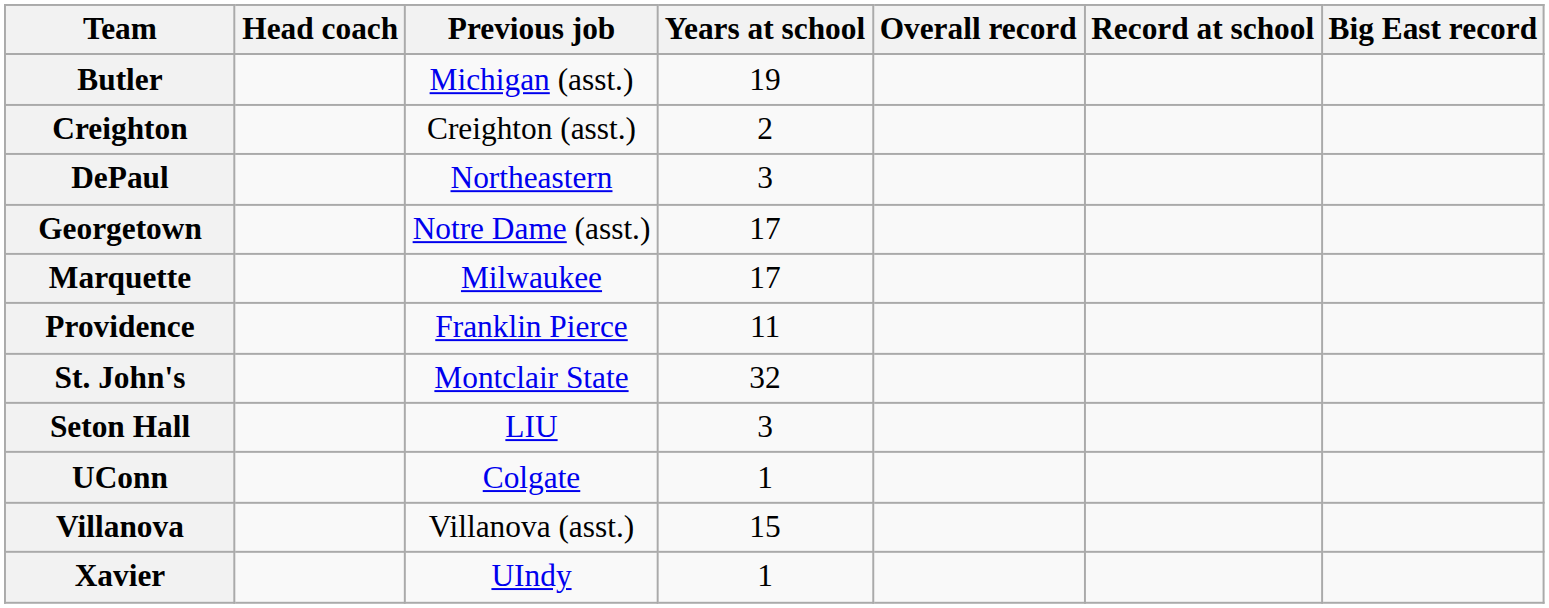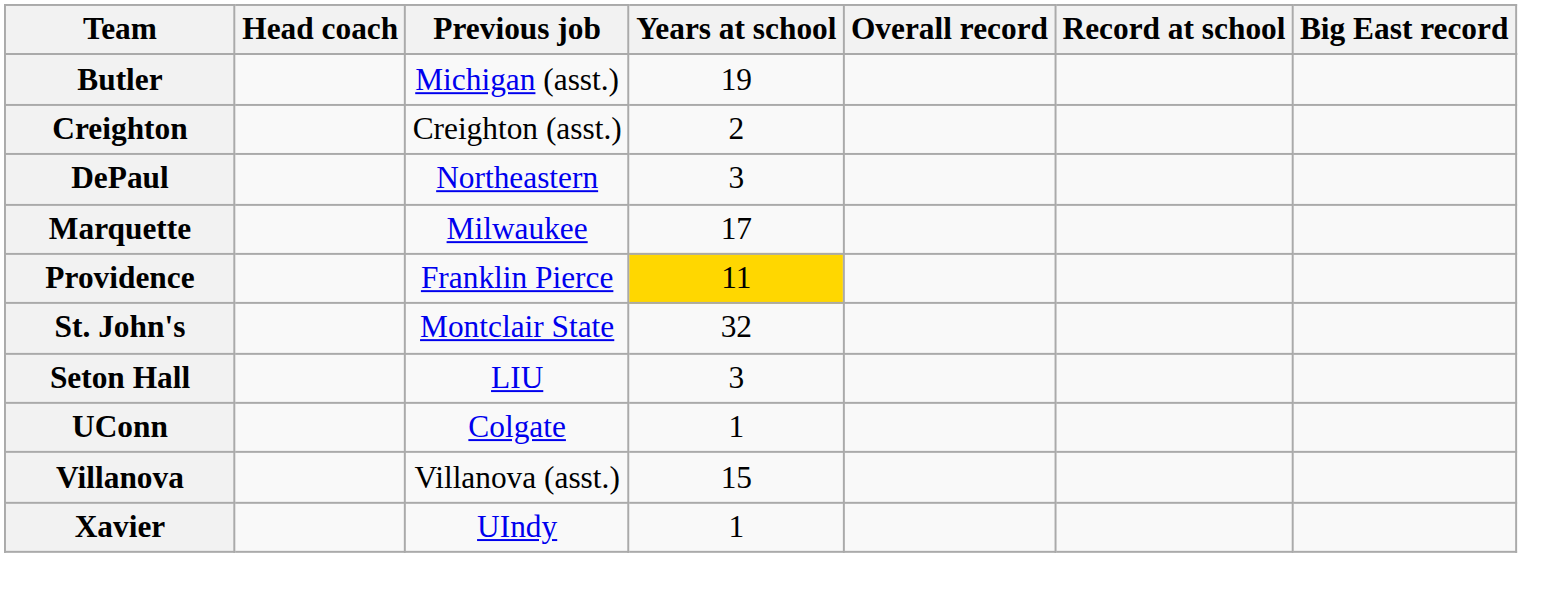- row: (120, 228)
(765, 327) no background -> (736, 278) gold background
